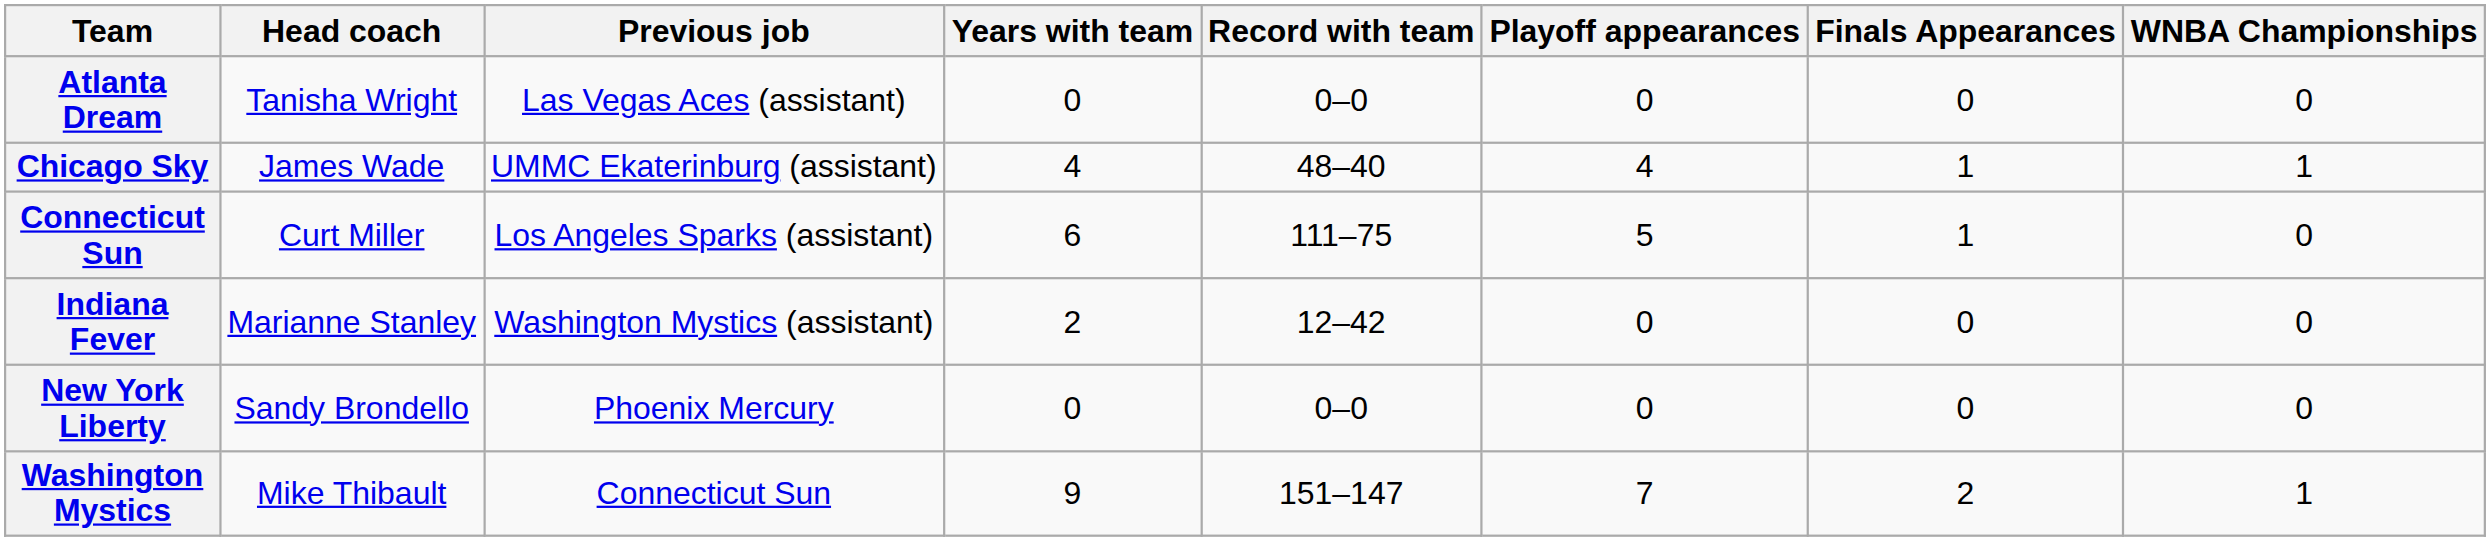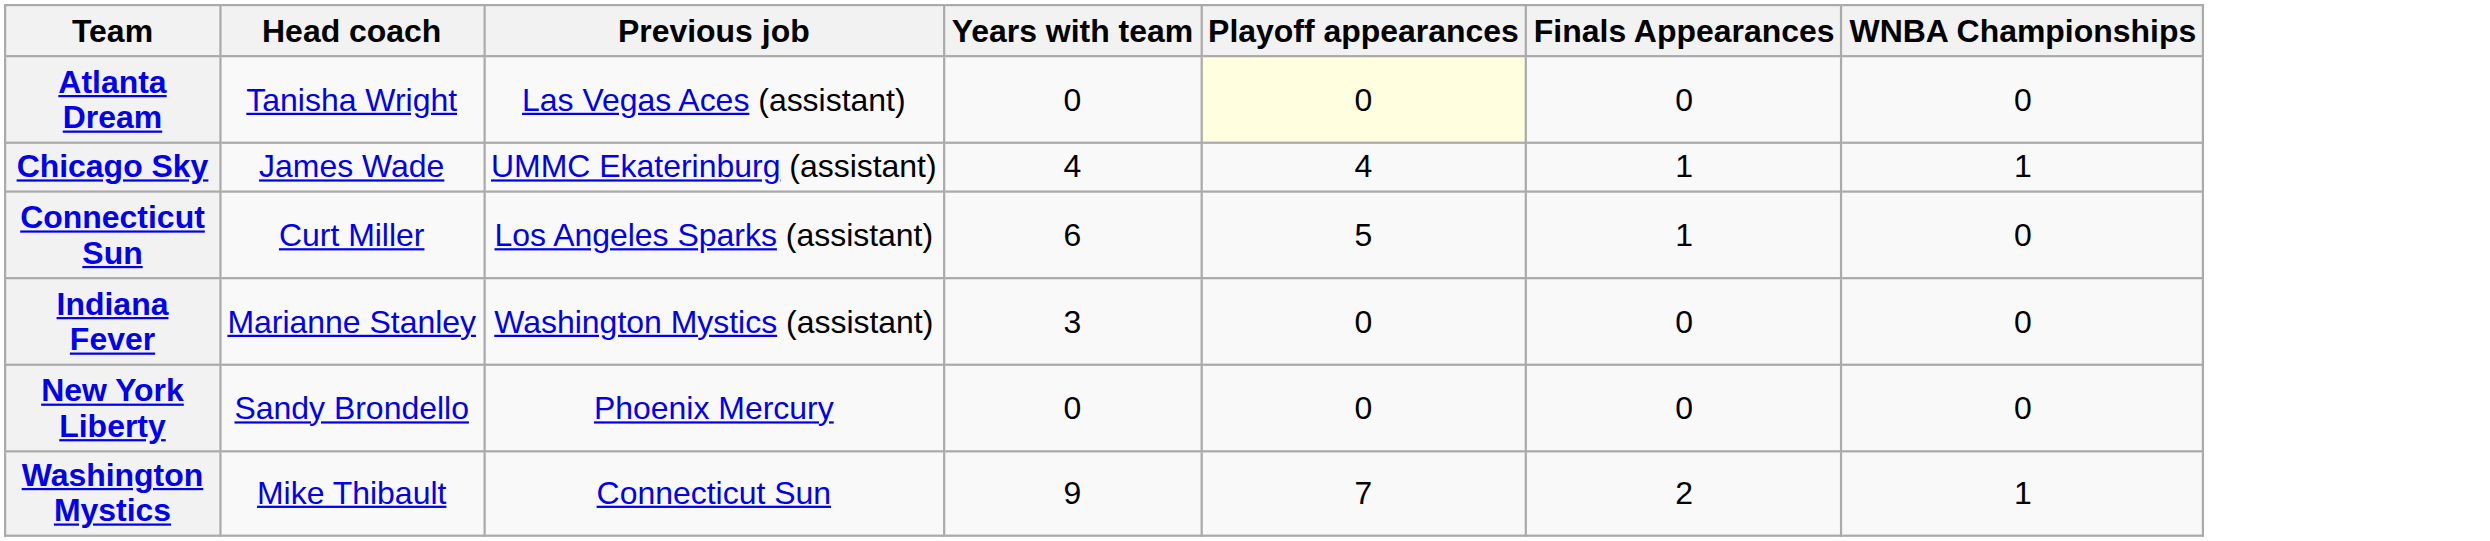- column: (1341, 31)
(1645, 99) no background -> (1363, 99) lightyellow background
(1072, 322) 2 -> (1072, 322) 3
